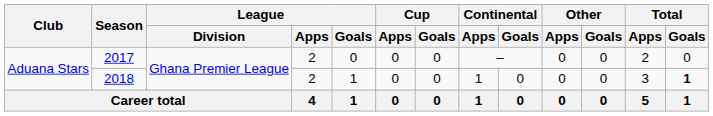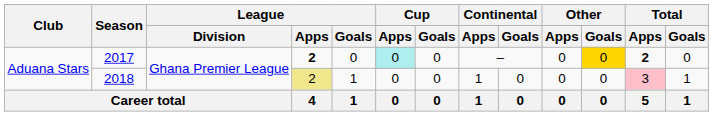(312, 57) normal -> (312, 57) bold
(395, 57) no background -> (395, 57) paleturquoise background
(604, 57) no background -> (604, 57) gold background
(645, 57) normal -> (645, 57) bold
(312, 79) no background -> (312, 79) khaki background
(645, 79) no background -> (645, 79) pink background
(687, 79) bold -> (687, 79) normal
